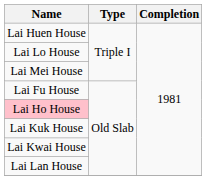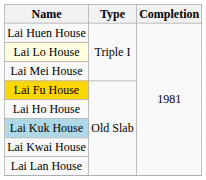(46, 52) no background -> (46, 52) lightyellow background
(46, 90) no background -> (46, 90) gold background
(46, 109) pink background -> (46, 109) no background
(46, 128) no background -> (46, 128) lightblue background
